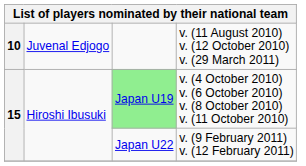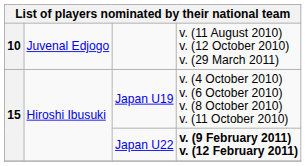(144, 98) lightgreen background -> (144, 98) no background
(237, 144) normal -> (239, 144) bold
